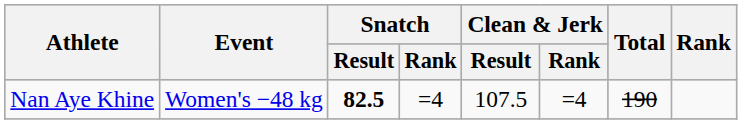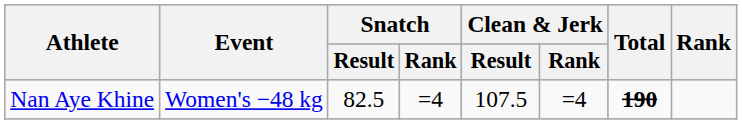(364, 99) bold -> (364, 99) normal
(640, 99) normal -> (640, 99) bold
